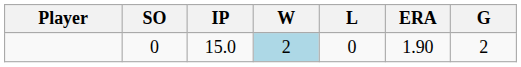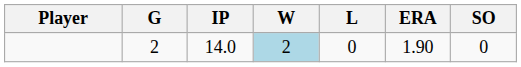columns swapped: (484, 18) <-> (155, 18)
(220, 47) 15.0 -> (220, 47) 14.0
